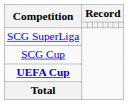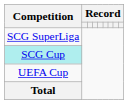(43, 54) no background -> (43, 54) paleturquoise background
(43, 72) bold -> (43, 72) normal
